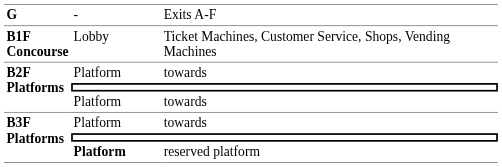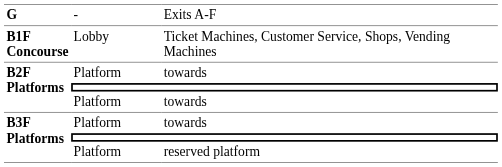(100, 151) bold -> (97, 151) normal
